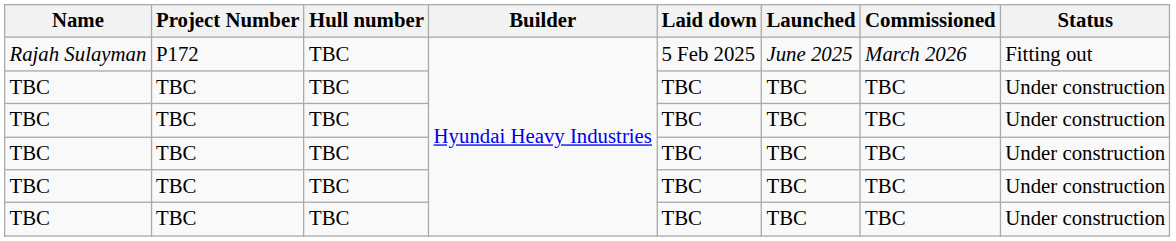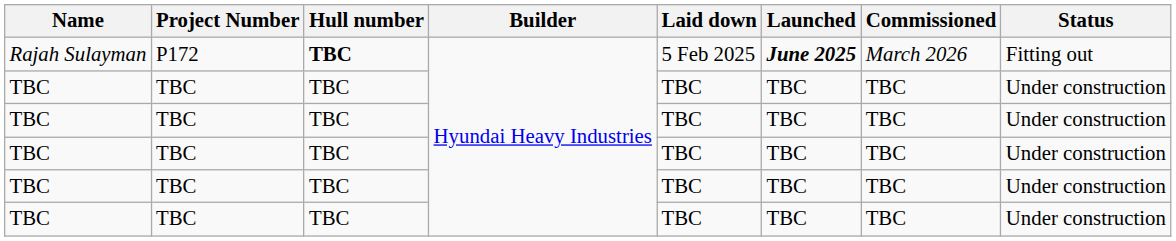(329, 53) normal -> (330, 53) bold
(810, 53) normal -> (811, 53) bold
